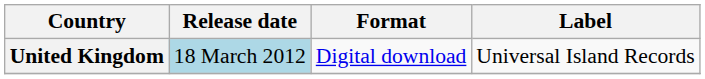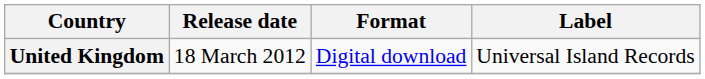(240, 55) lightblue background -> (240, 55) no background
